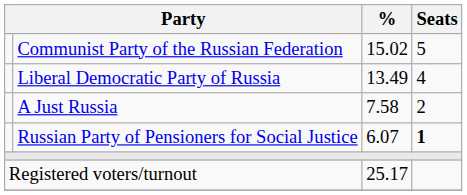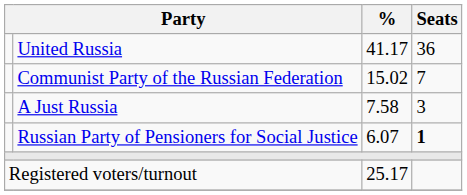+ row: (70, 48)
(421, 48) 5 -> (421, 78) 7
- row: (149, 78)
(421, 107) 2 -> (421, 107) 3
